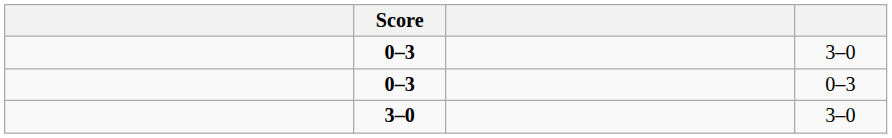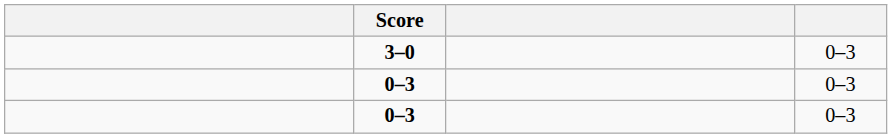(400, 52) 0–3 -> (400, 52) 3–0
(840, 52) 3–0 -> (840, 52) 0–3
(400, 116) 3–0 -> (400, 116) 0–3
(840, 116) 3–0 -> (840, 116) 0–3
